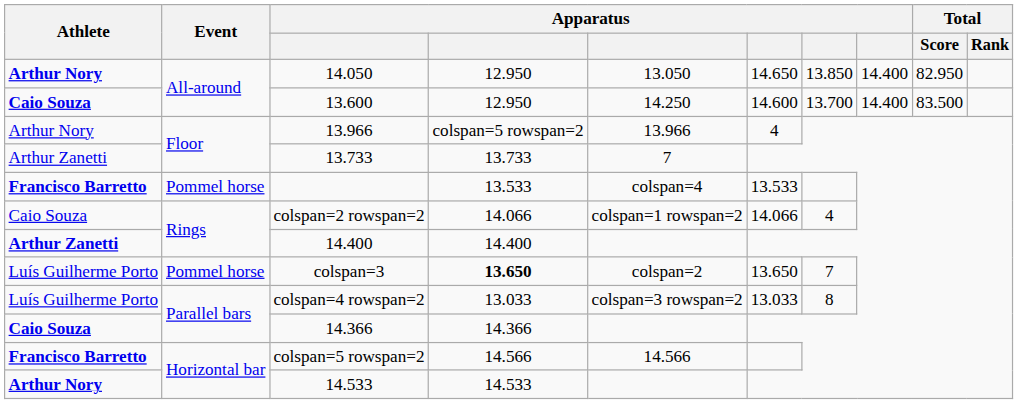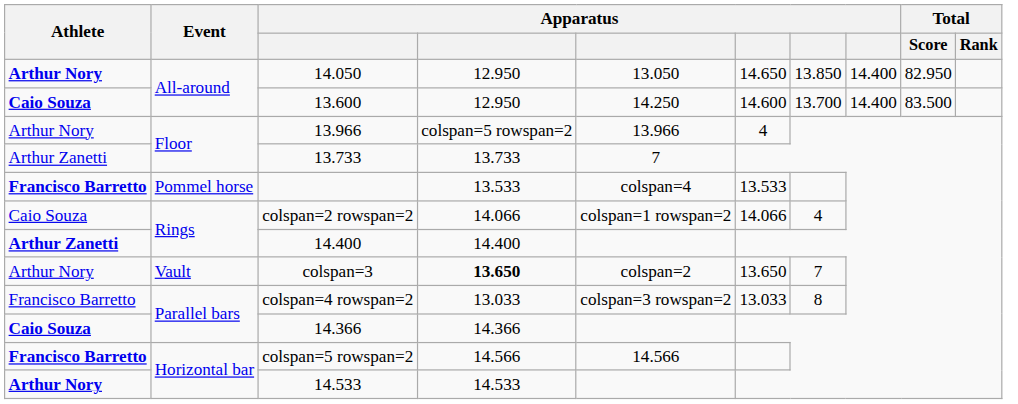(83, 271) Luís Guilherme Porto -> (51, 271) Arthur Nory
(215, 271) Pommel horse -> (173, 271) Vault
(83, 300) Luís Guilherme Porto -> (72, 300) Francisco Barretto
